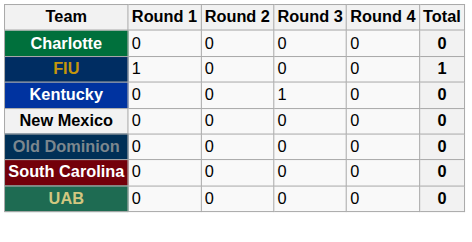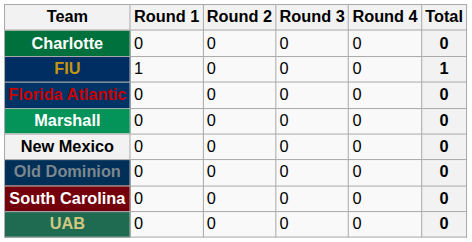+ row: (67, 95)
- row: (66, 95)
+ row: (67, 120)
